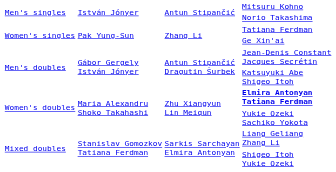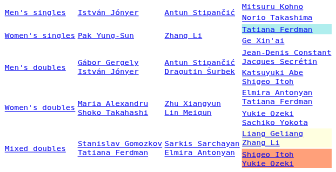(277, 29) no background -> (277, 29) paleturquoise background
(277, 97) bold -> (277, 97) normal
(273, 138) no background -> (273, 138) lightyellow background
(268, 158) no background -> (268, 158) lightsalmon background
